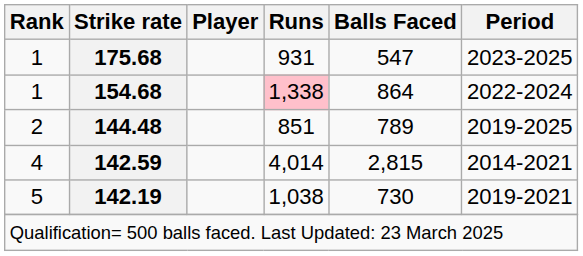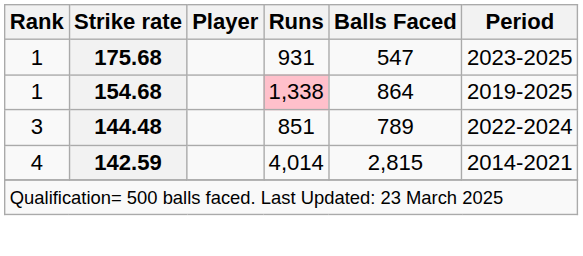(520, 92) 2022-2024 -> (520, 92) 2019-2025
(37, 127) 2 -> (37, 127) 3
(520, 127) 2019-2025 -> (520, 127) 2022-2024
- row: (128, 197)
